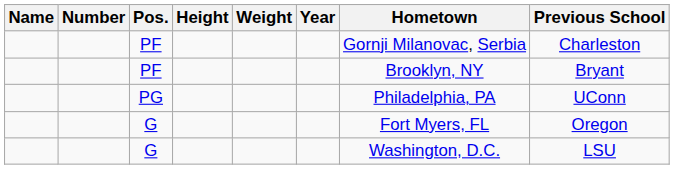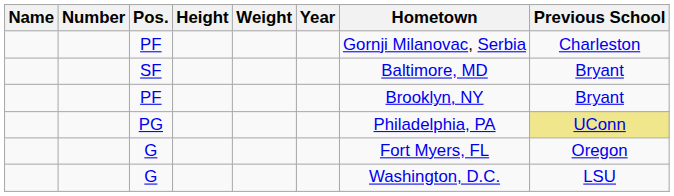+ row: (31, 71)
(600, 97) no background -> (600, 124) khaki background
